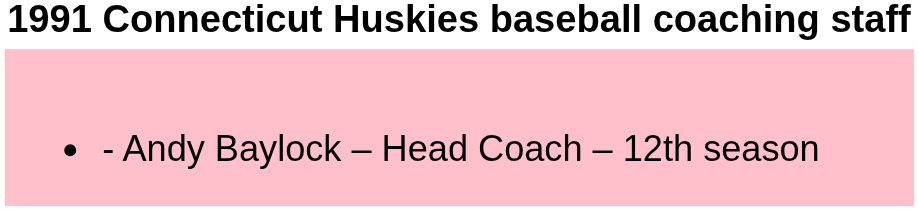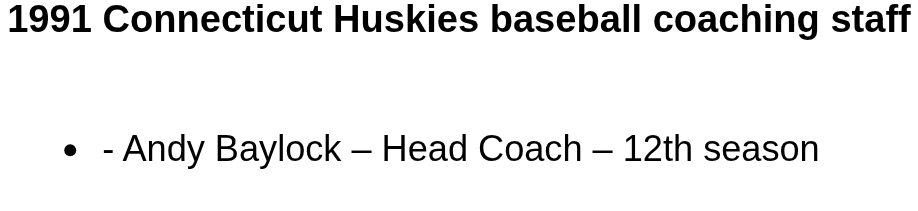(459, 148) pink background -> (459, 148) no background
